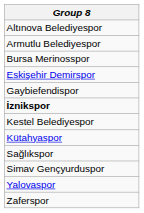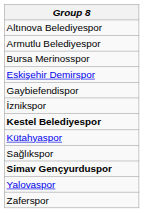(28, 106) bold -> (26, 106) normal
(50, 122) normal -> (54, 122) bold
(55, 169) normal -> (59, 169) bold
